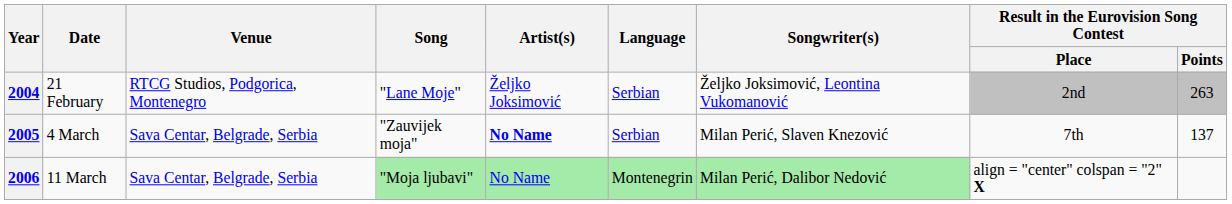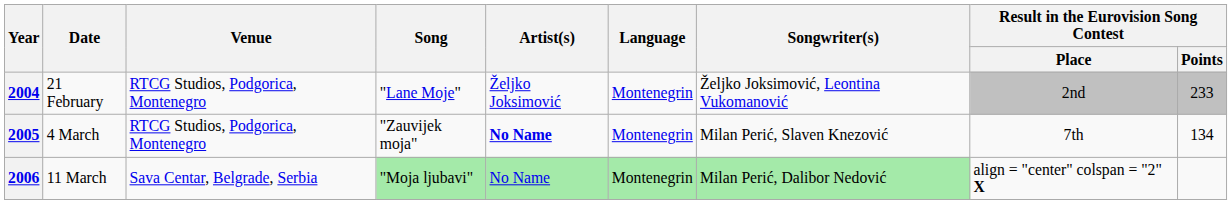(636, 93) Serbian -> (652, 93) Montenegrin
(1202, 93) 263 -> (1202, 93) 233
(224, 135) Sava Centar, Belgrade, Serbia -> (213, 135) RTCG Studios, Podgorica, Montenegro
(636, 135) Serbian -> (652, 135) Montenegrin
(1202, 135) 137 -> (1202, 135) 134
